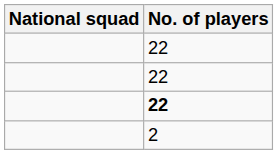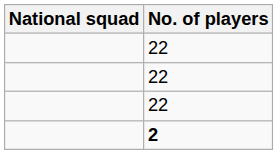(158, 105) bold -> (158, 105) normal
(153, 134) normal -> (153, 134) bold
